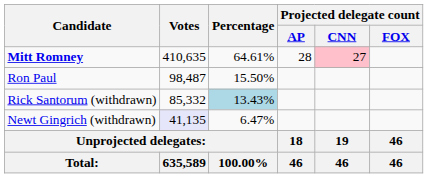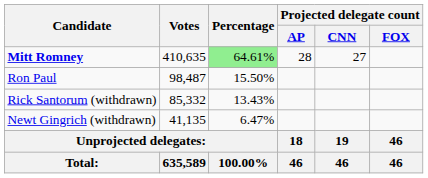(254, 57) no background -> (254, 57) lightgreen background
(360, 57) pink background -> (360, 57) no background
(254, 99) lightblue background -> (254, 99) no background
(188, 120) lavender background -> (188, 120) no background
